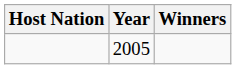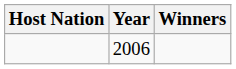(131, 48) 2005 -> (131, 48) 2006
